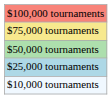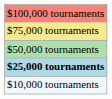(53, 66) normal -> (56, 66) bold
